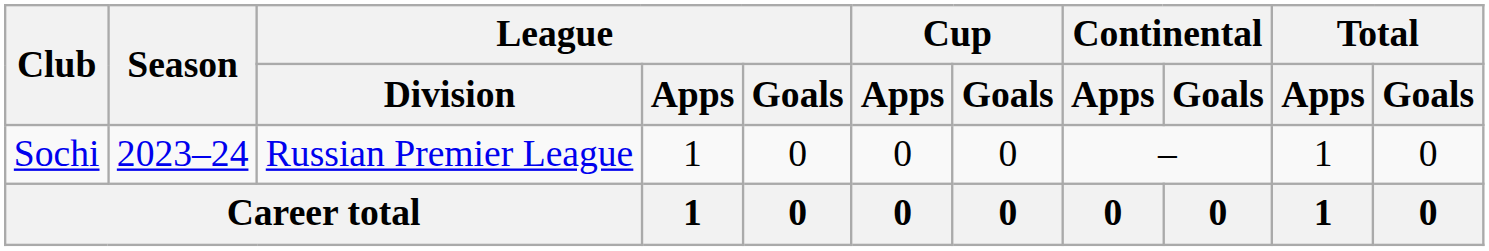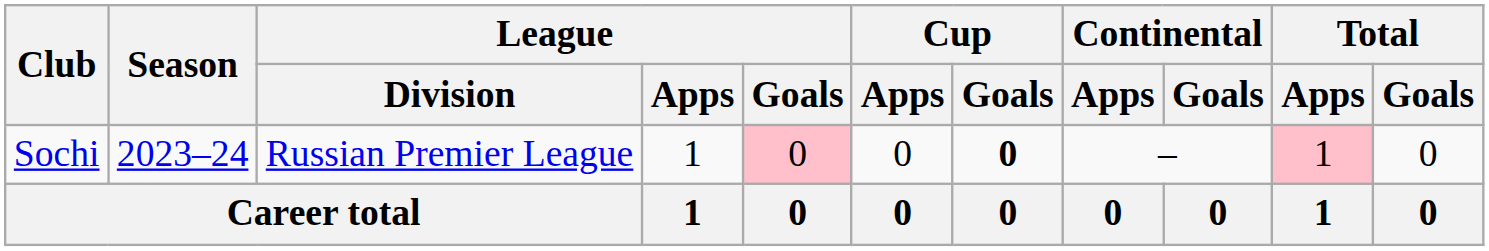(798, 153) no background -> (798, 153) pink background
(1008, 153) normal -> (1008, 153) bold
(1323, 153) no background -> (1323, 153) pink background
